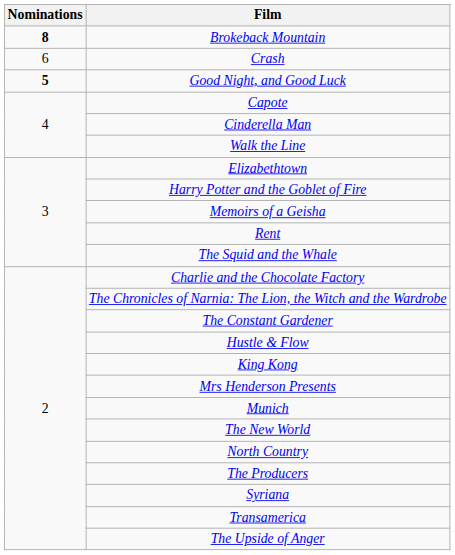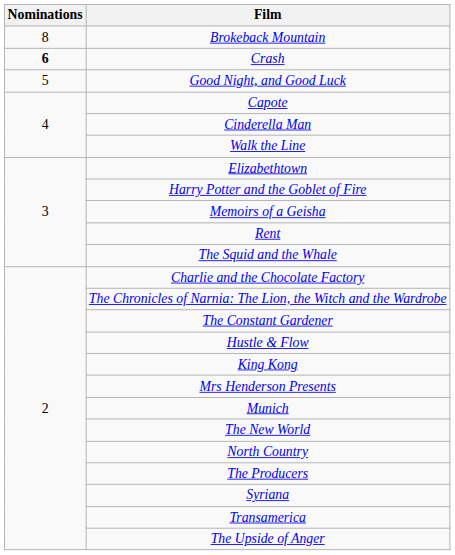(45, 37) bold -> (45, 37) normal
(45, 59) normal -> (45, 59) bold
(45, 80) bold -> (45, 80) normal
